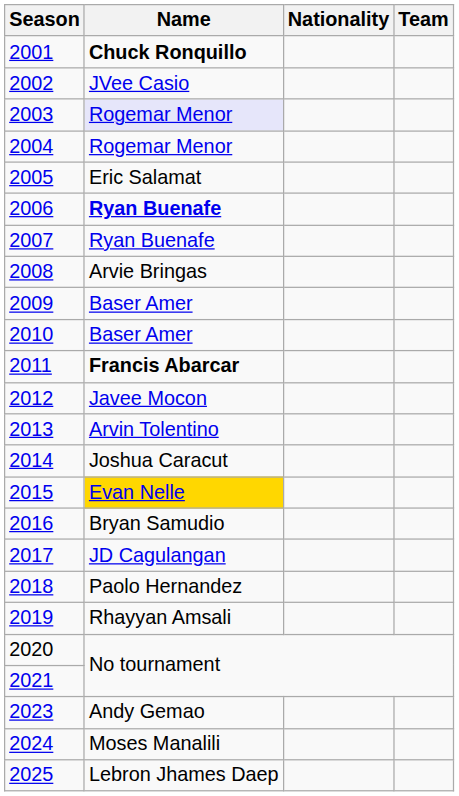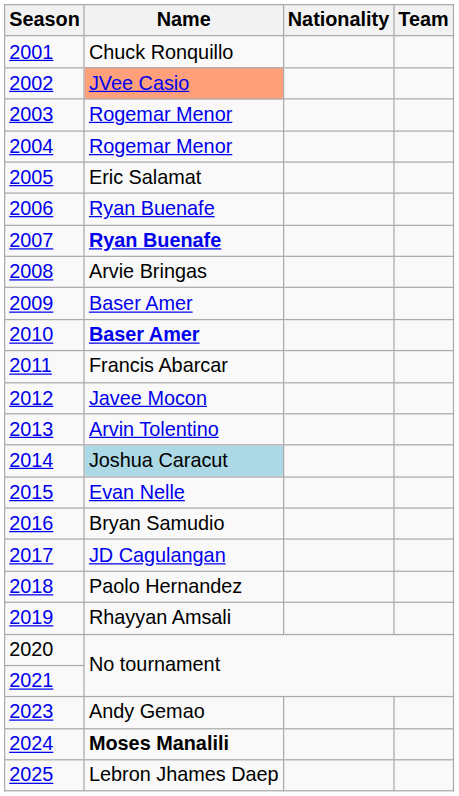(168, 51) bold -> (161, 51) normal
(139, 83) no background -> (139, 83) lightsalmon background
(161, 114) lavender background -> (161, 114) no background
(155, 209) bold -> (152, 209) normal
(152, 240) normal -> (155, 240) bold
(141, 334) normal -> (144, 334) bold
(164, 366) bold -> (158, 366) normal
(158, 460) no background -> (158, 460) lightblue background
(137, 492) gold background -> (137, 492) no background
(155, 743) normal -> (159, 743) bold
